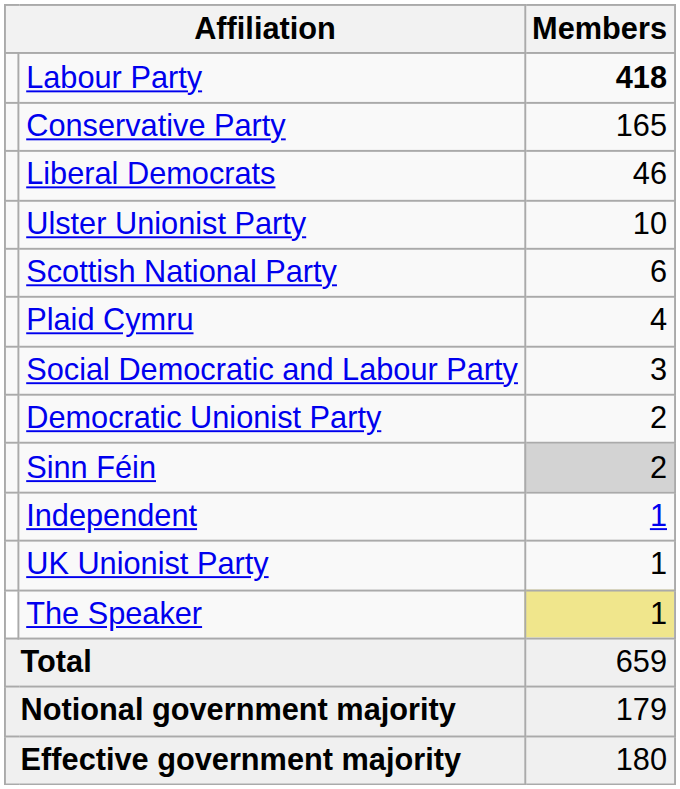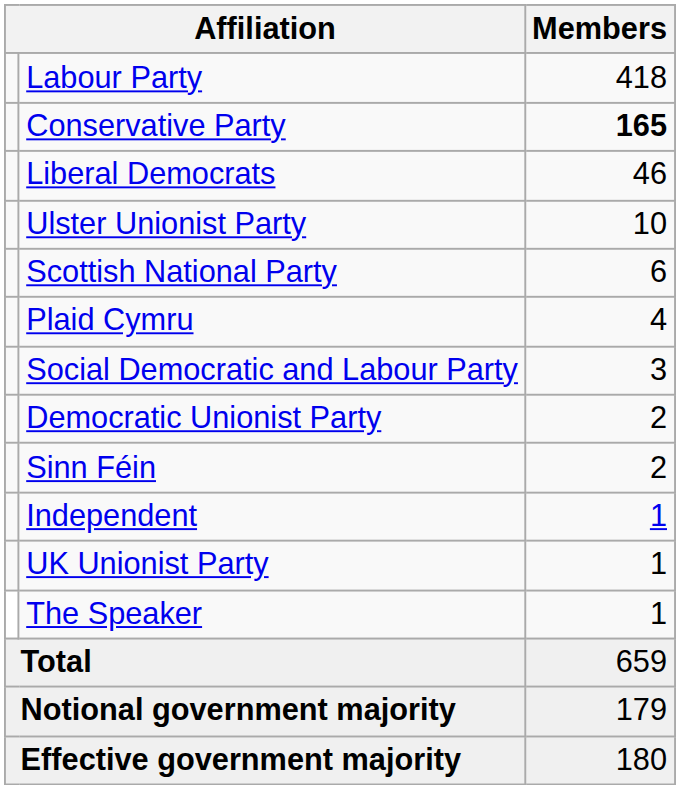(641, 77) bold -> (641, 77) normal
(641, 126) normal -> (641, 126) bold
(658, 467) lightgrey background -> (658, 467) no background
(658, 613) khaki background -> (658, 613) no background
